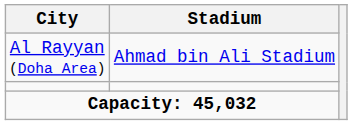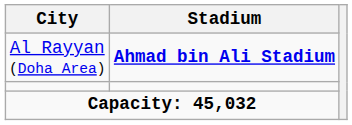(224, 58) normal -> (224, 58) bold
